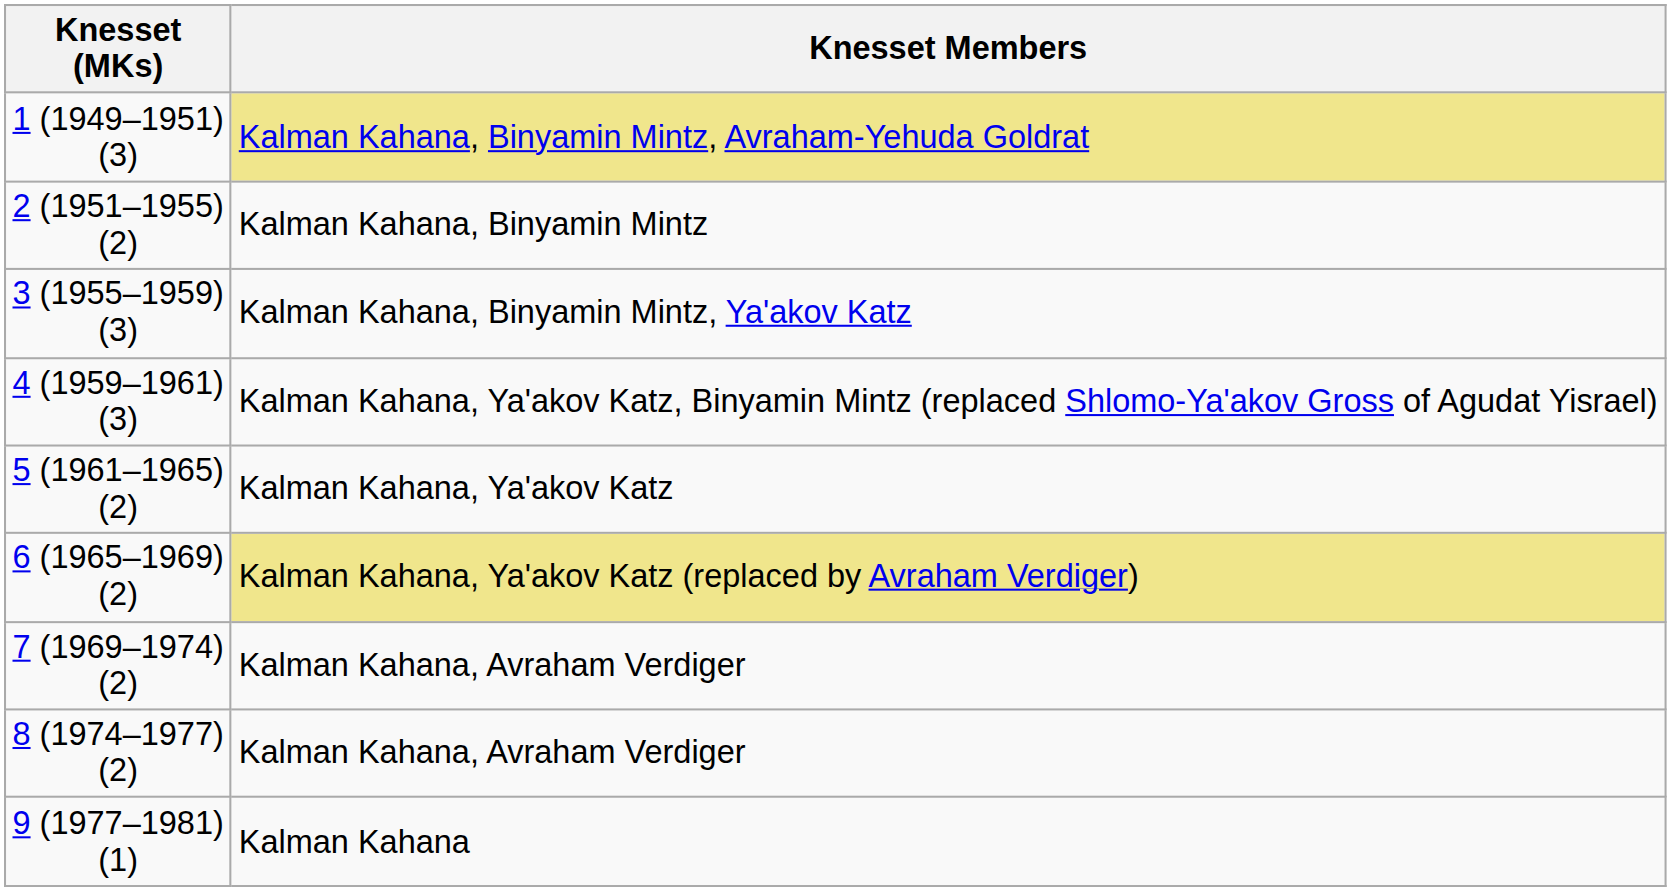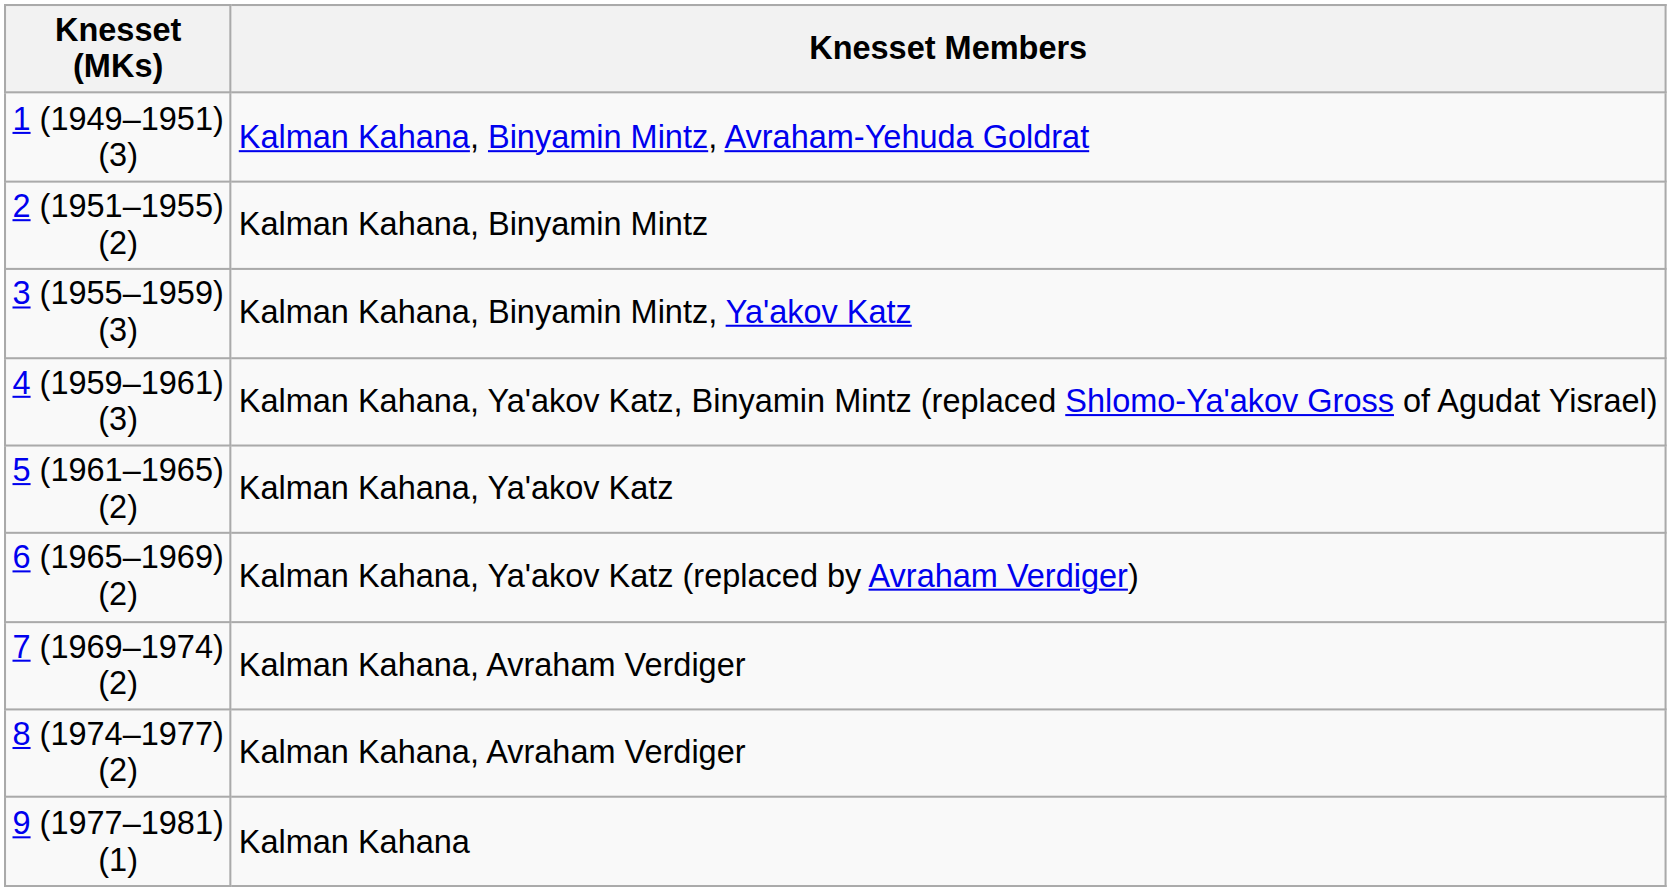(664, 136) khaki background -> (664, 136) no background
(689, 576) khaki background -> (689, 576) no background
